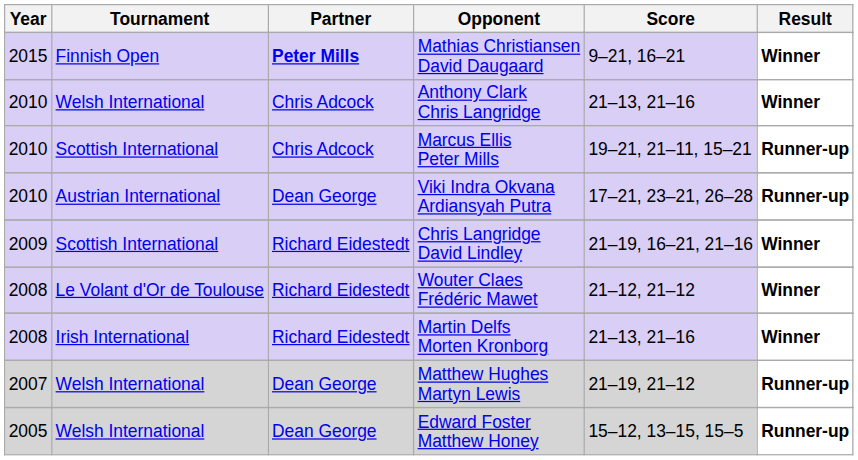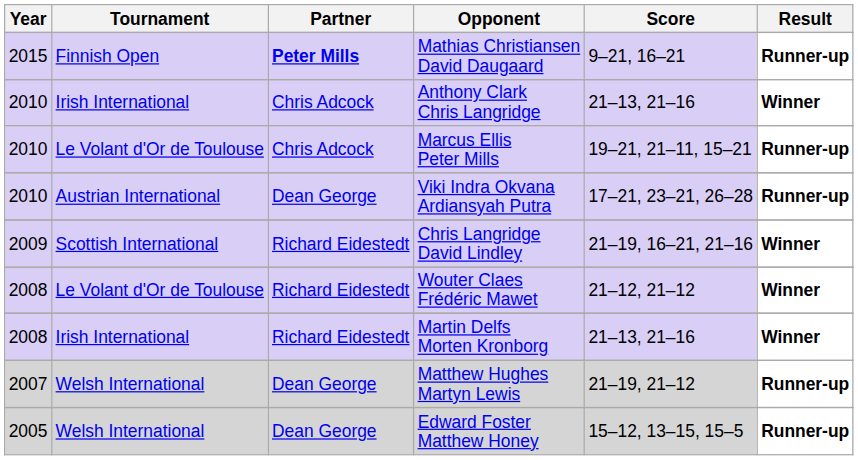(791, 56) Winner -> (805, 56) Runner-up
(130, 103) Welsh International -> (122, 103) Irish International
(137, 150) Scottish International -> (160, 150) Le Volant d'Or de Toulouse
